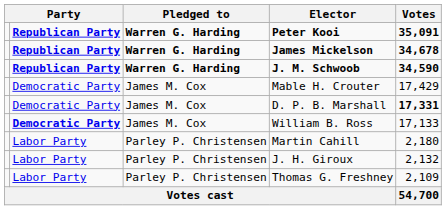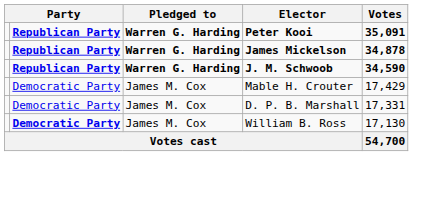(419, 50) 34,678 -> (385, 50) 34,878
(419, 105) bold -> (385, 105) normal
(419, 123) 17,133 -> (385, 123) 17,130
- row: (316, 141)
- row: (313, 159)
- row: (333, 178)
